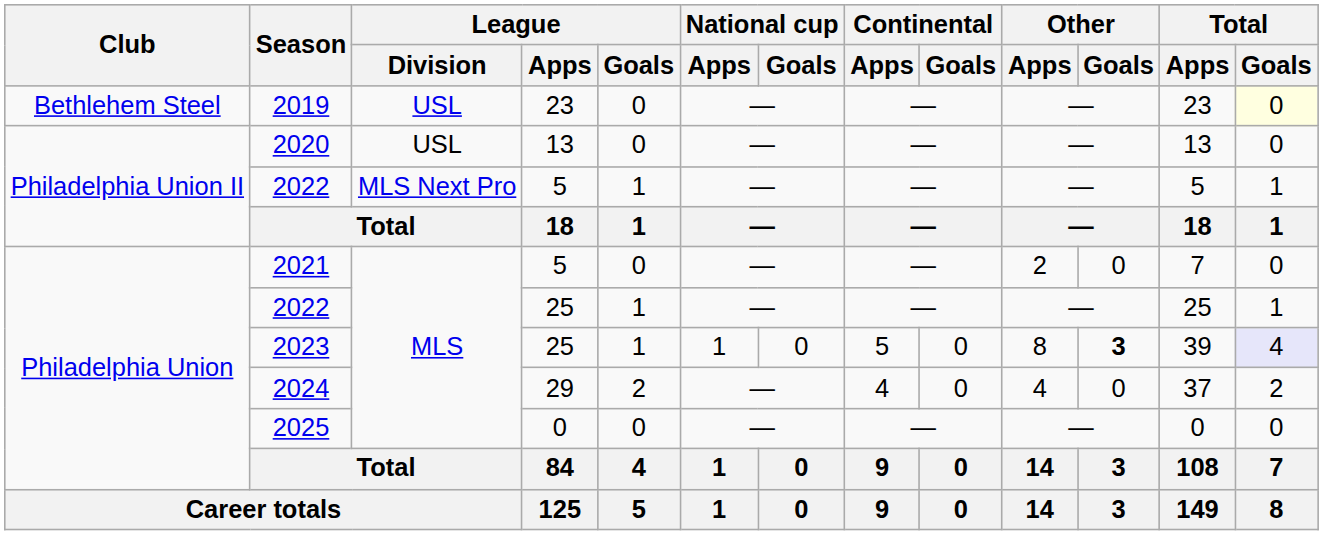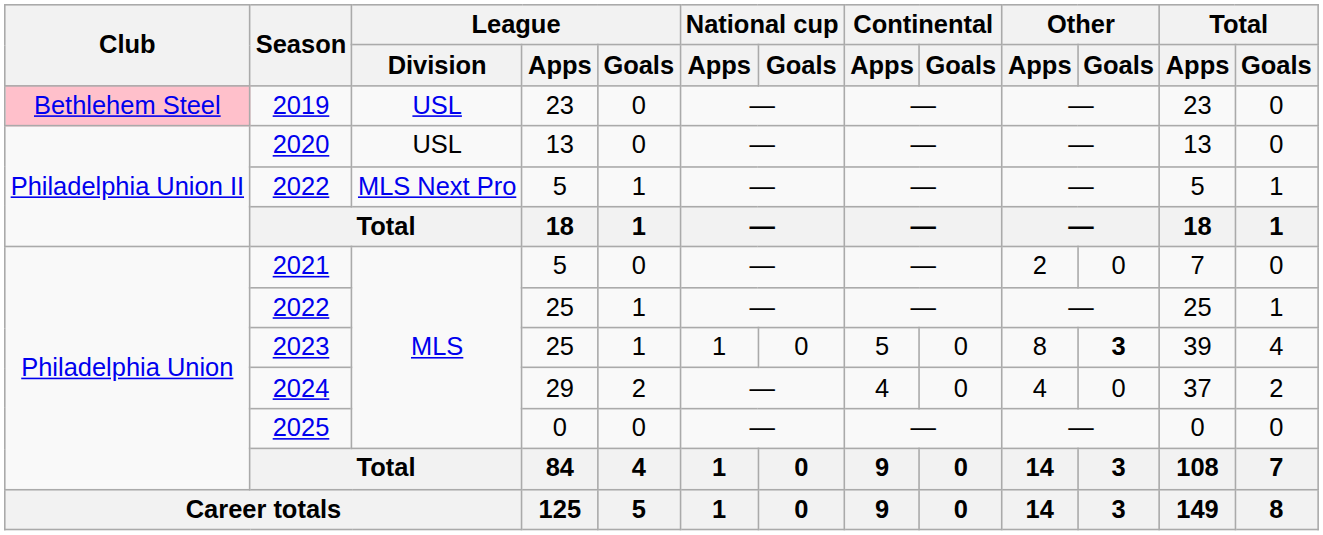(127, 105) no background -> (127, 105) pink background
(1276, 105) lightyellow background -> (1276, 105) no background
(1276, 347) lavender background -> (1276, 347) no background
